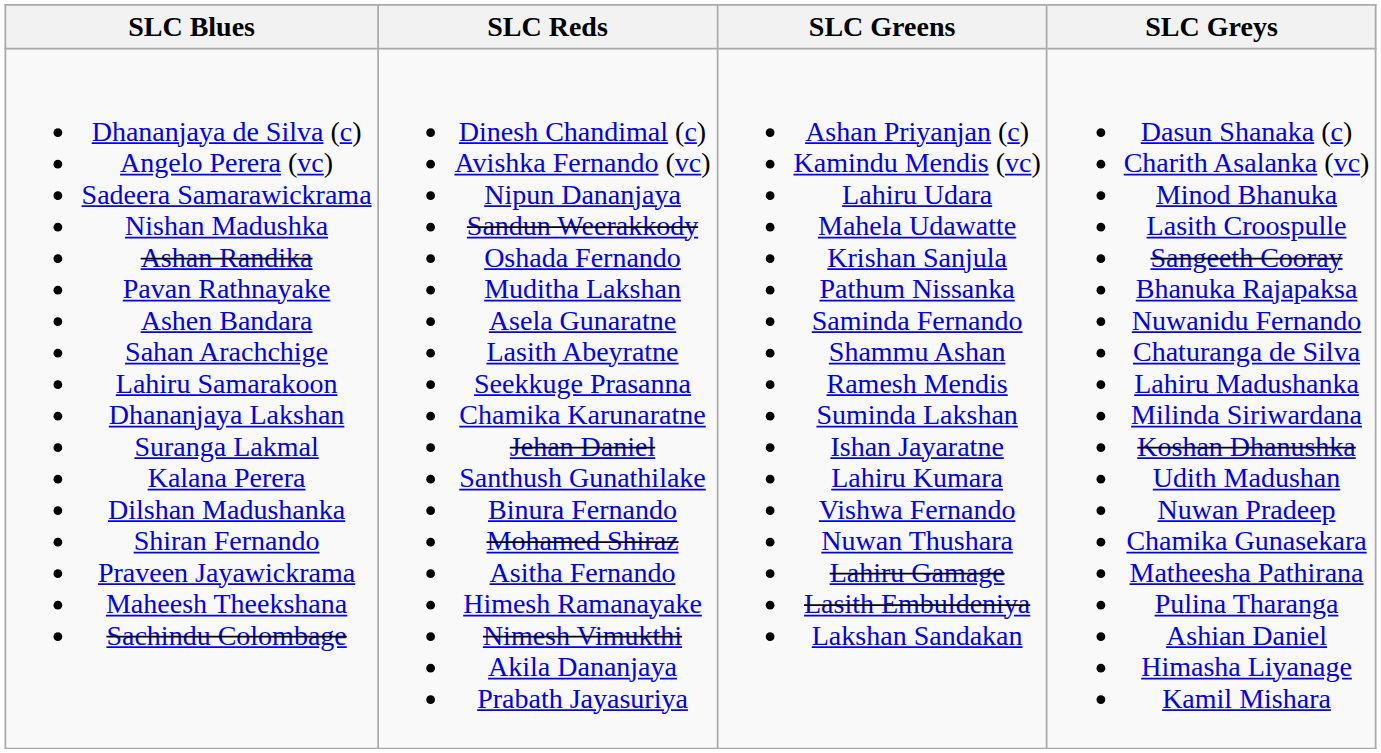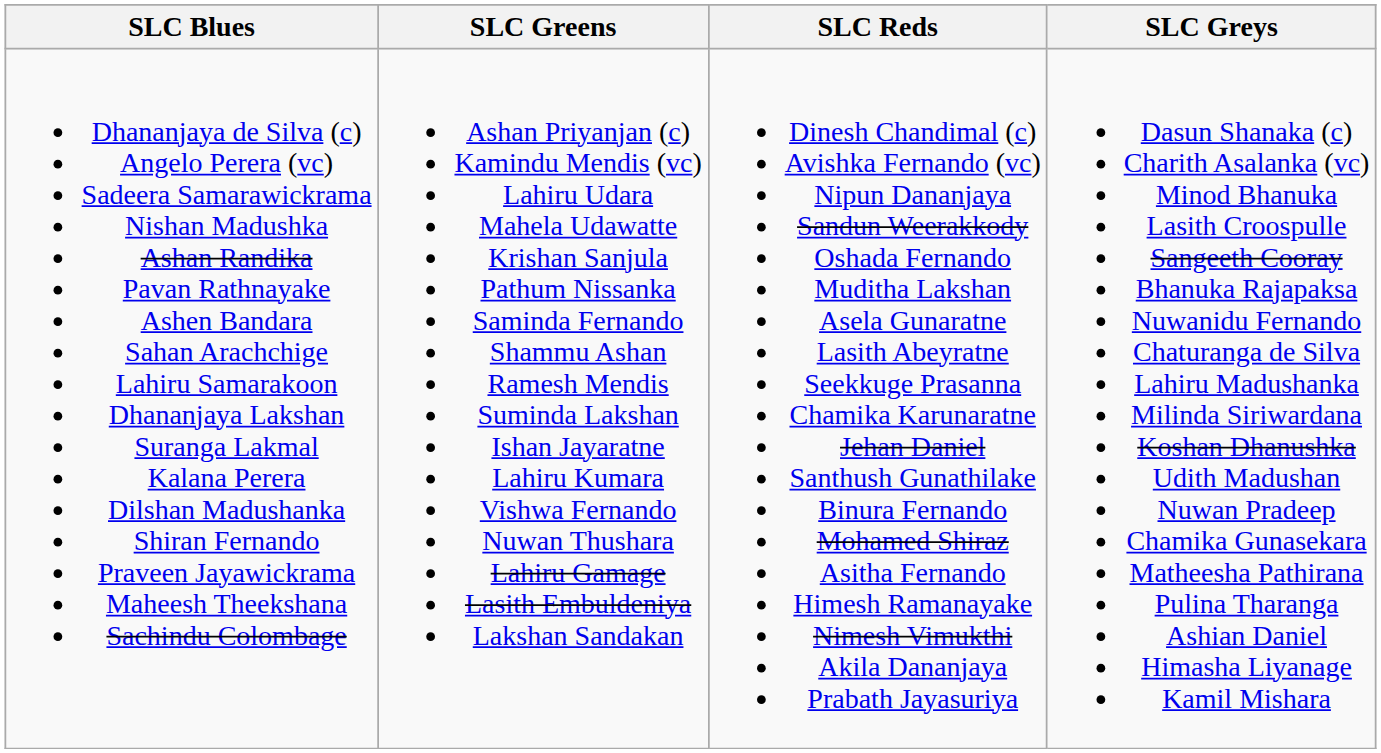columns swapped: (882, 26) <-> (548, 26)
